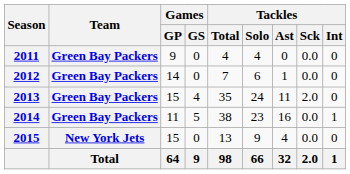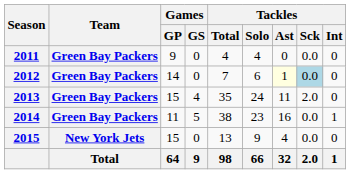(284, 76) no background -> (284, 76) lightyellow background
(310, 76) no background -> (310, 76) lightblue background
